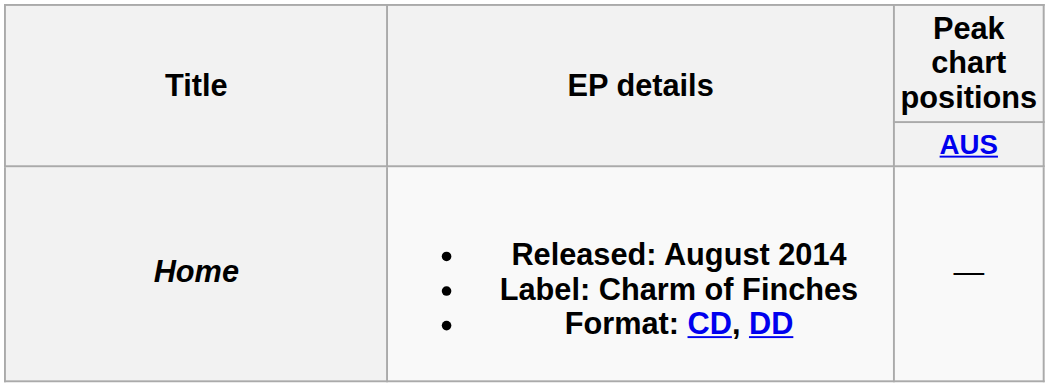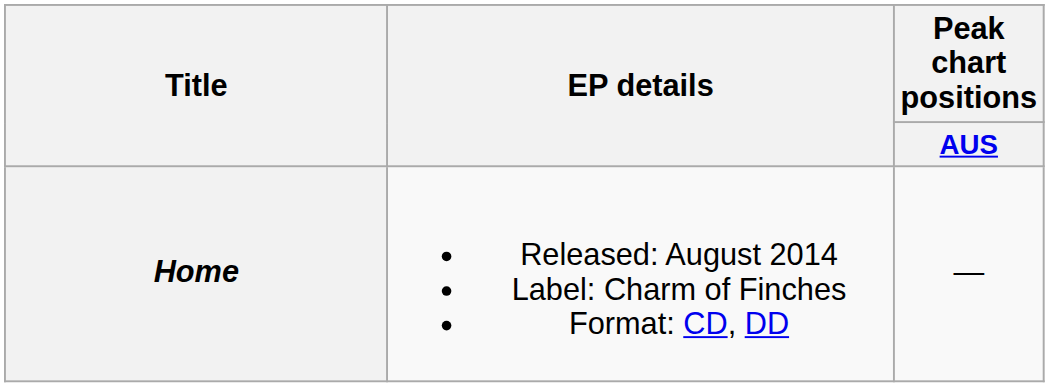(641, 291) bold -> (641, 291) normal
